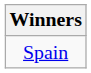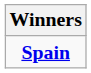(46, 51) normal -> (46, 51) bold
